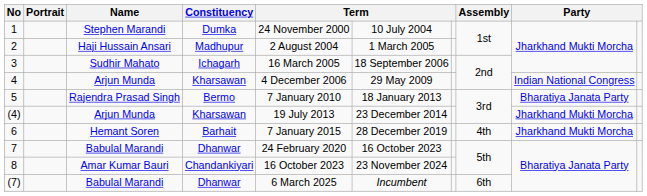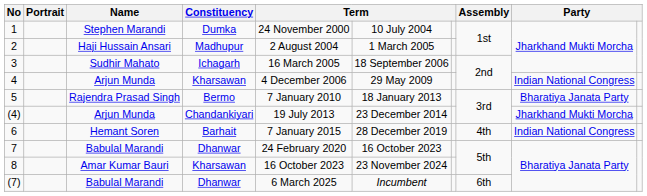(219, 115) Kharsawan -> (219, 115) Chandankiyari
(574, 132) Jharkhand Mukti Morcha -> (574, 132) Indian National Congress
(219, 166) Chandankiyari -> (219, 166) Kharsawan
